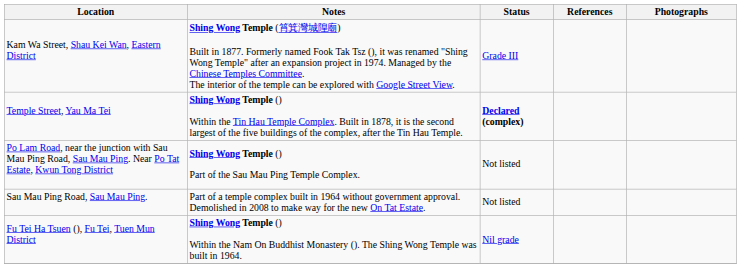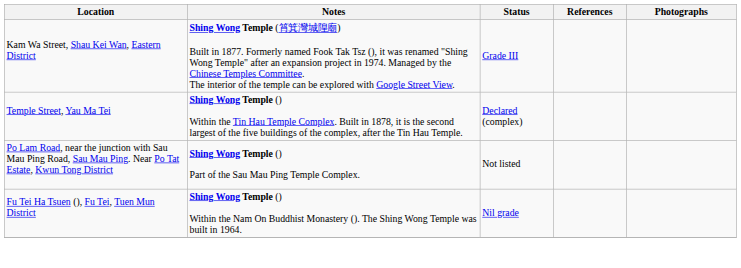(503, 116) bold -> (502, 116) normal
- row: (77, 196)
